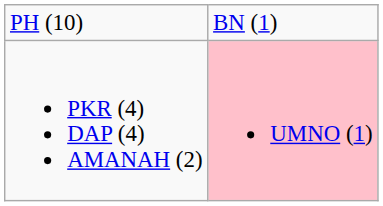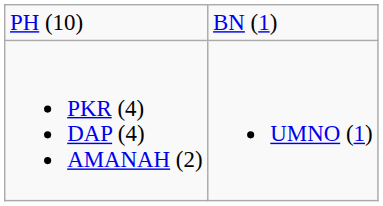(293, 134) pink background -> (293, 134) no background
